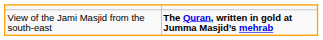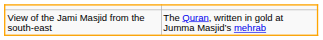(228, 23) bold -> (223, 23) normal
